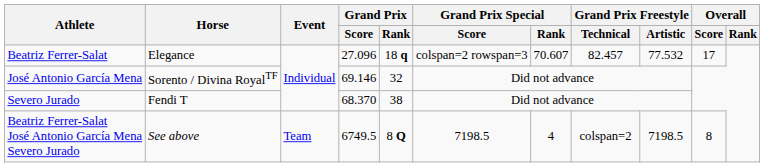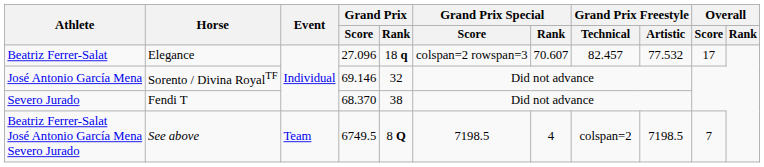(709, 137) 8 -> (709, 137) 7
